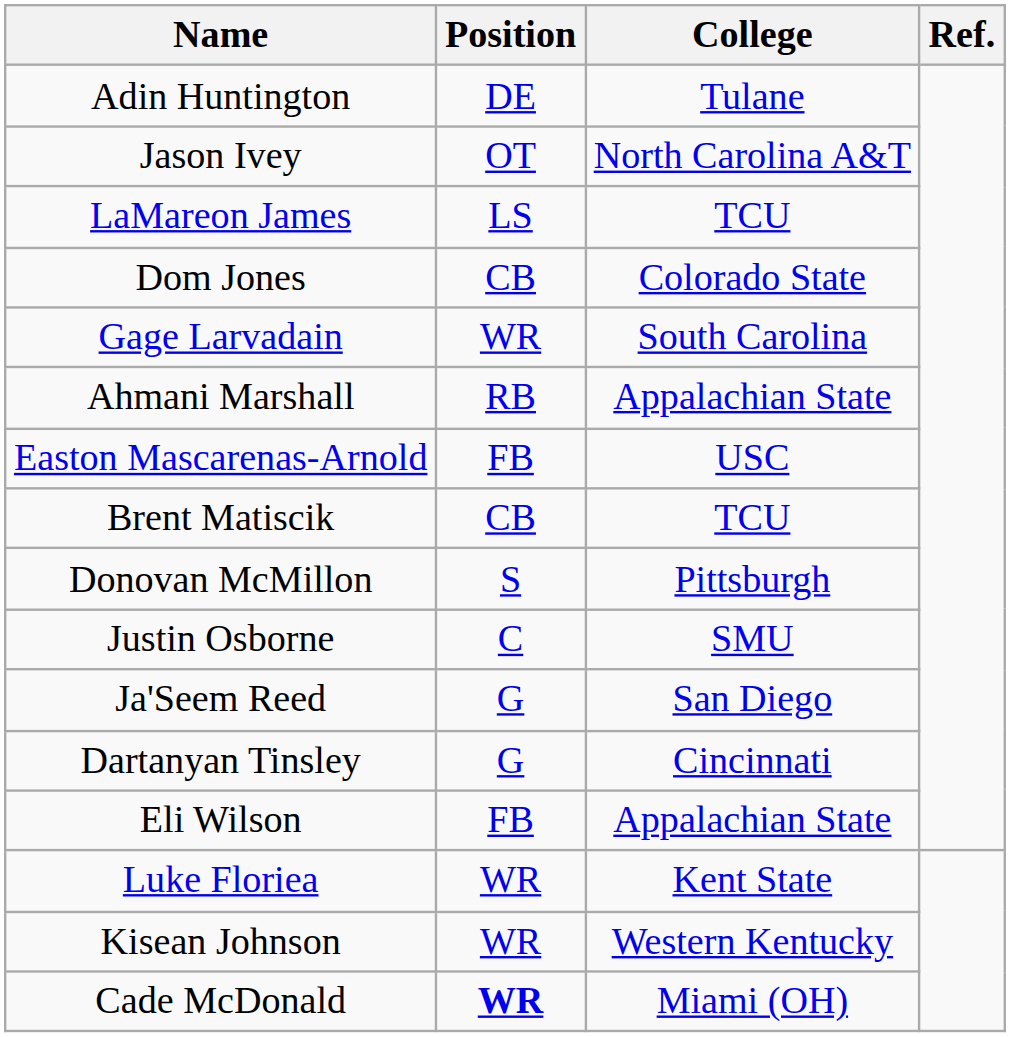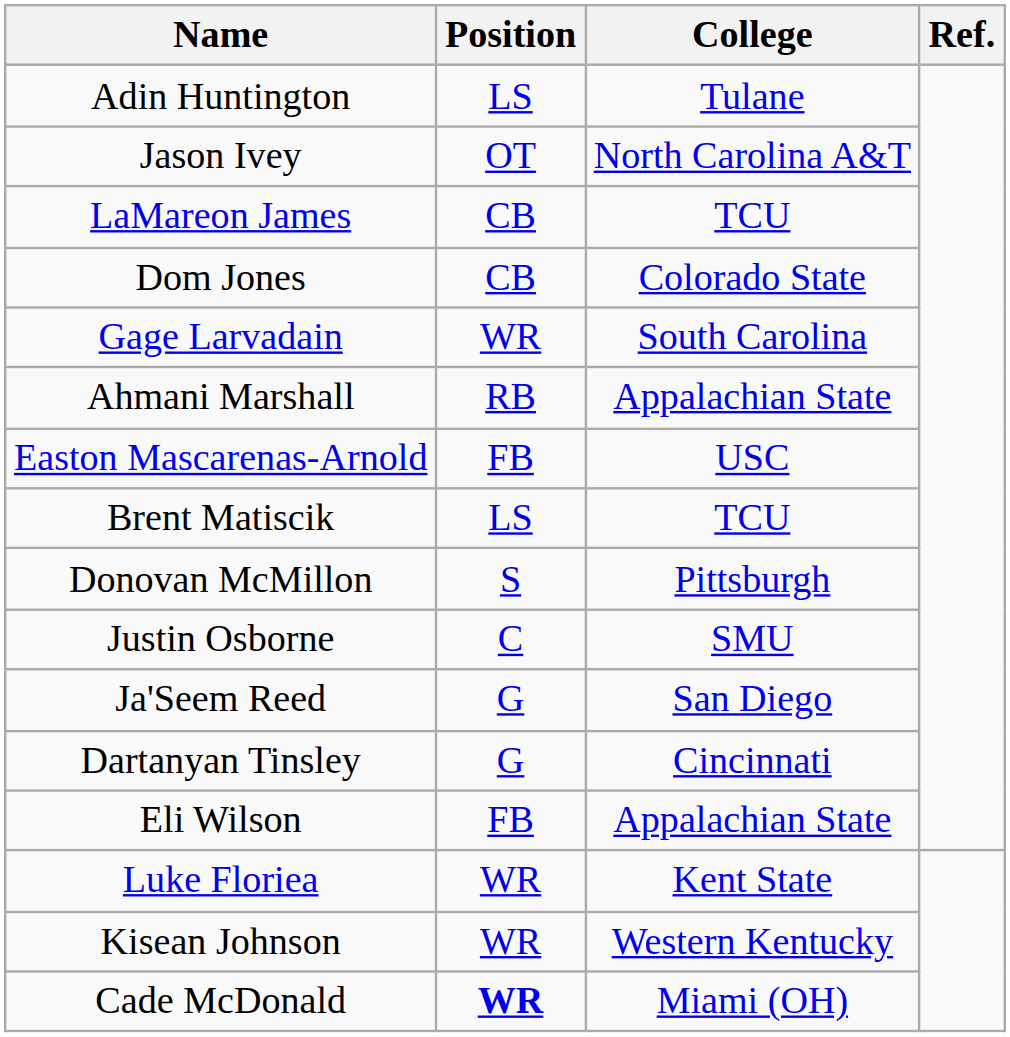(511, 95) DE -> (511, 95) LS
(511, 215) LS -> (511, 215) CB
(511, 517) CB -> (511, 517) LS
